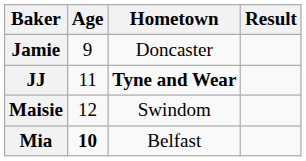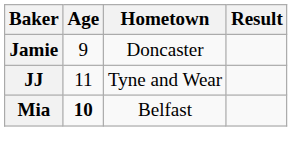(174, 80) bold -> (165, 80) normal
- row: (36, 110)
